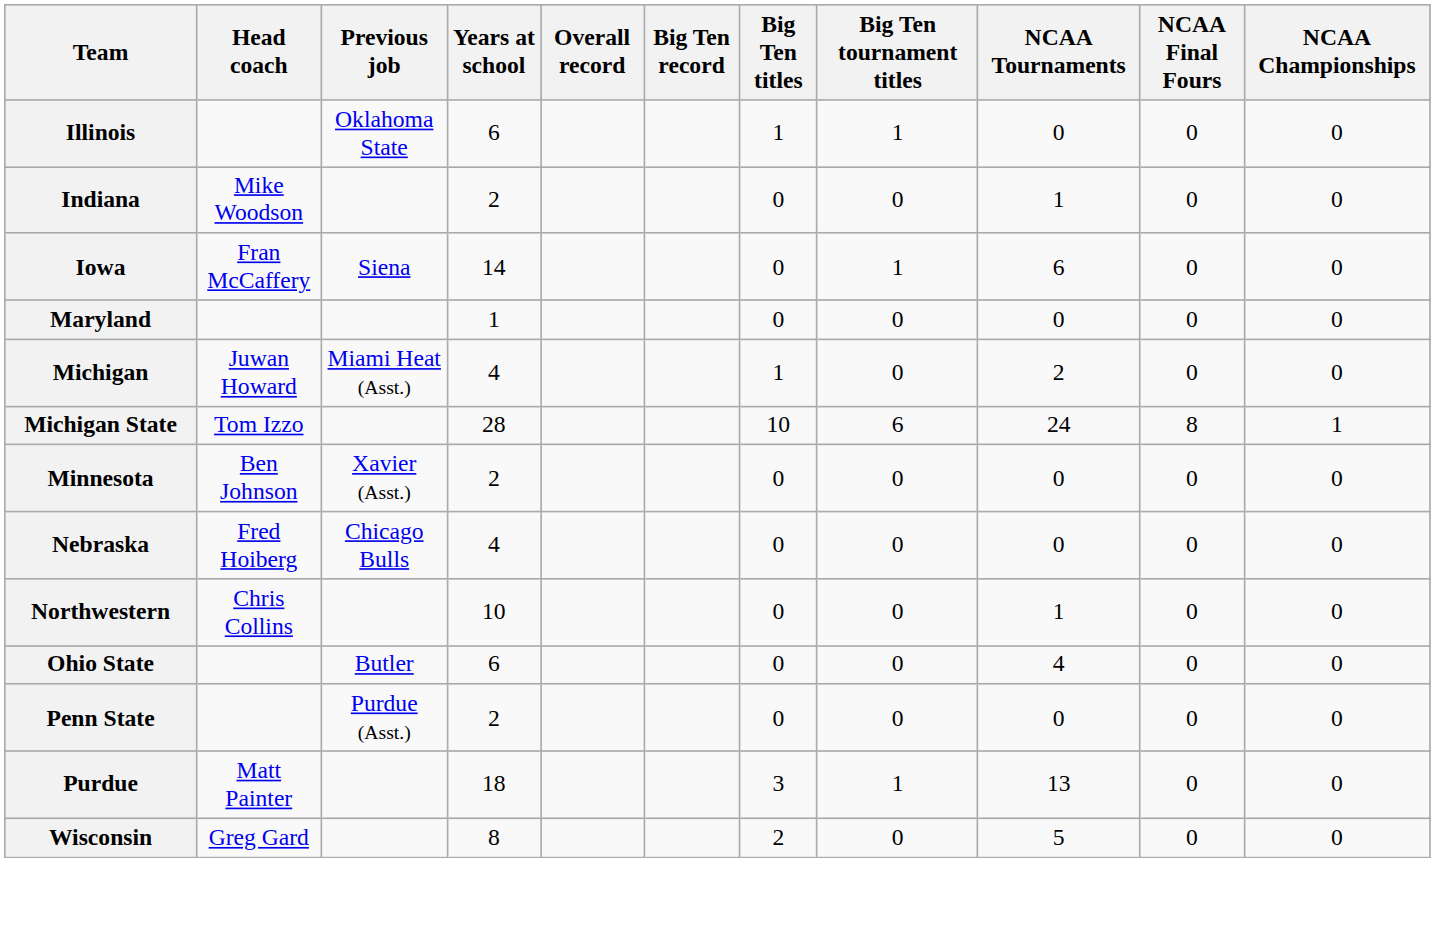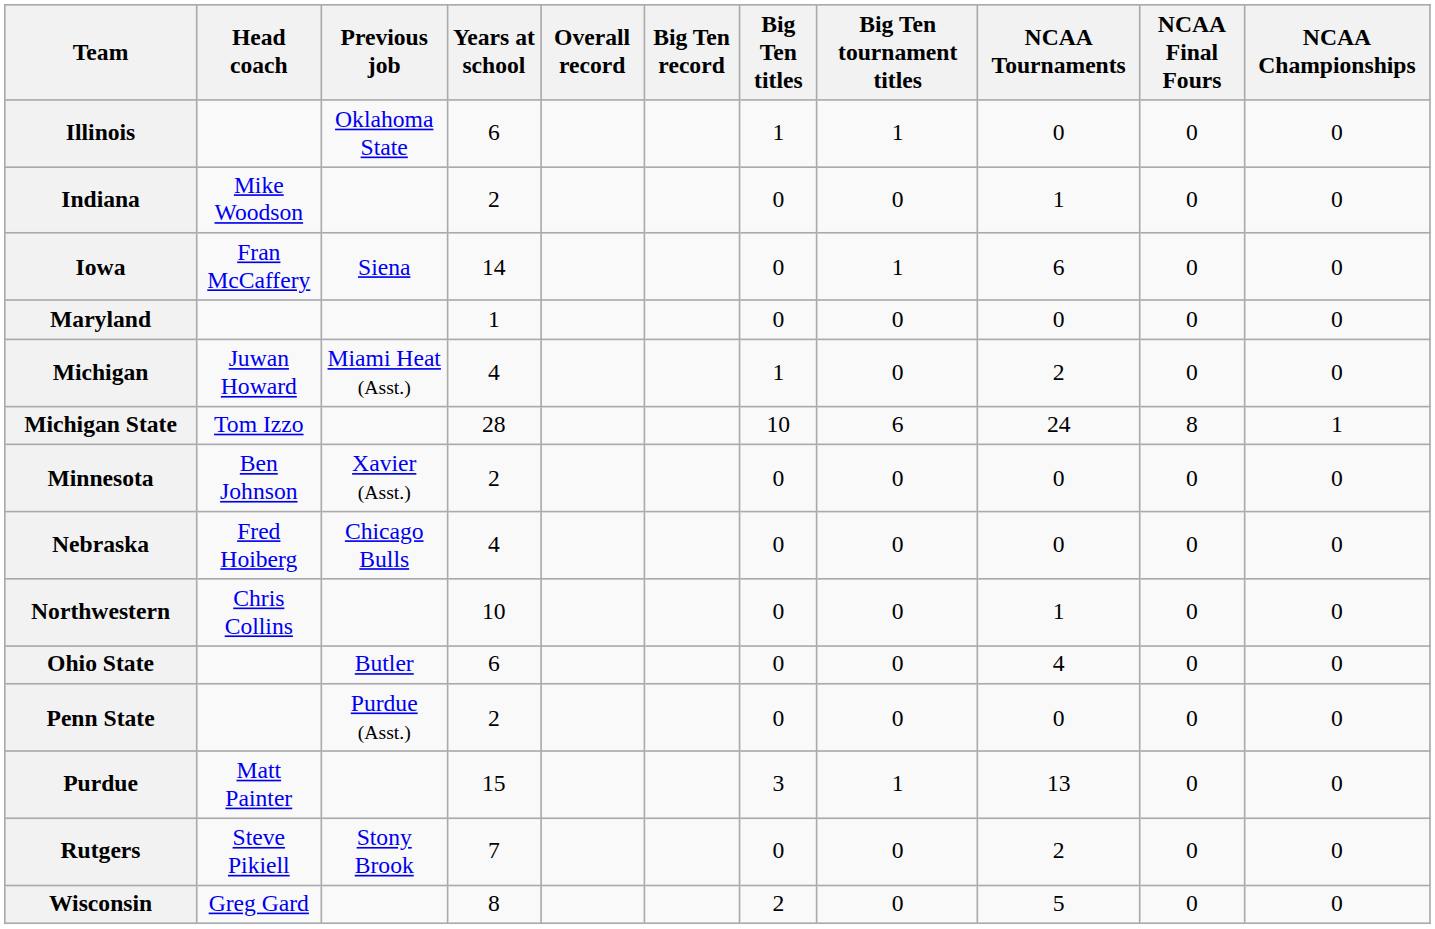(494, 784) 18 -> (494, 784) 15
+ row: (101, 851)
